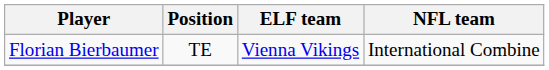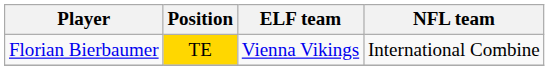(200, 49) no background -> (200, 49) gold background
